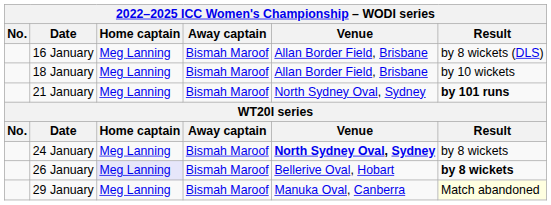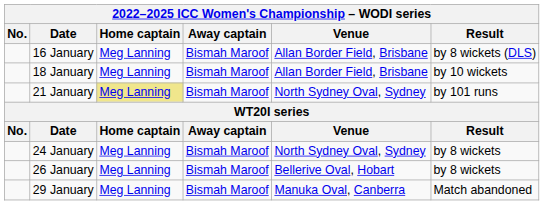(135, 92) no background -> (135, 92) khaki background
(475, 92) bold -> (466, 92) normal
(355, 151) bold -> (350, 151) normal
(135, 170) lavender background -> (135, 170) no background
(477, 170) bold -> (467, 170) normal
(490, 190) lightyellow background -> (483, 190) no background
